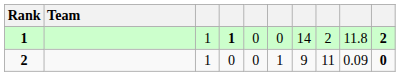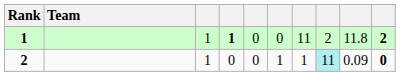(304, 37) 14 -> (304, 37) 11
(304, 60) 9 -> (304, 60) 1
(328, 60) no background -> (328, 60) paleturquoise background
